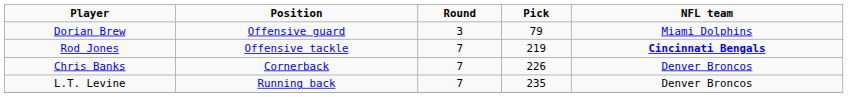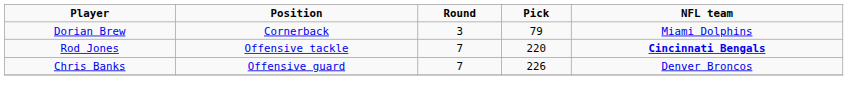(296, 31) Offensive guard -> (296, 31) Cornerback
(536, 48) 219 -> (536, 48) 220
(296, 66) Cornerback -> (296, 66) Offensive guard
- row: (90, 84)
